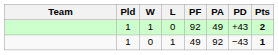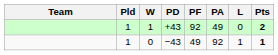columns swapped: (173, 12) <-> (240, 12)
